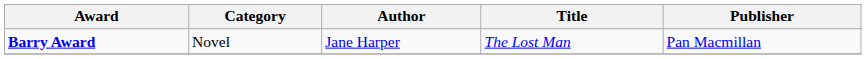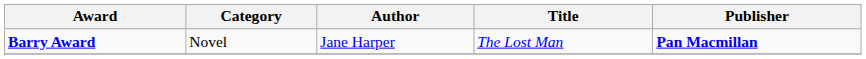(714, 41) normal -> (707, 41) bold
